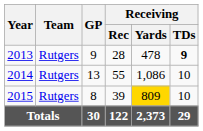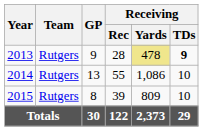(151, 55) no background -> (151, 55) khaki background
(151, 95) gold background -> (151, 95) no background
